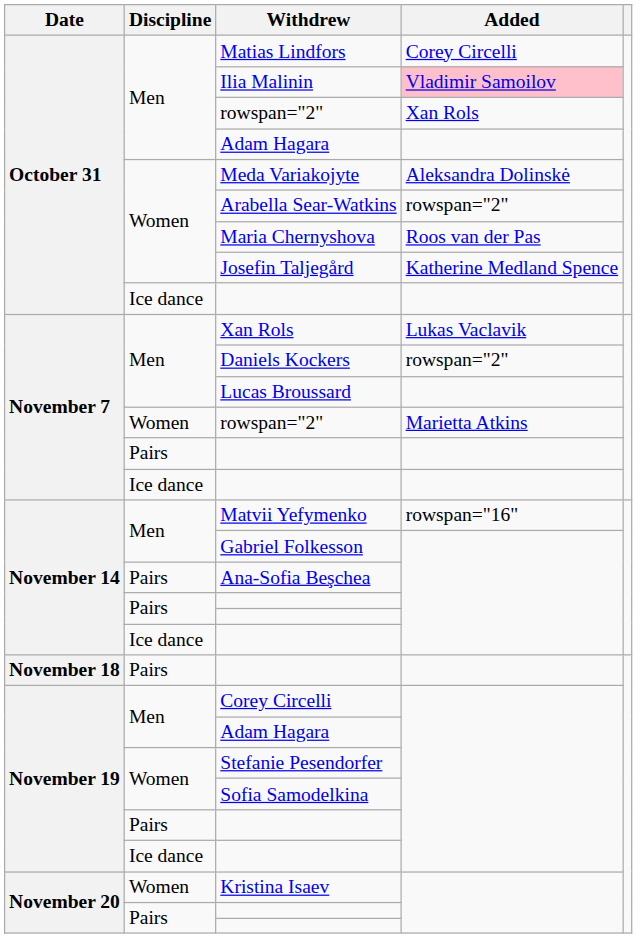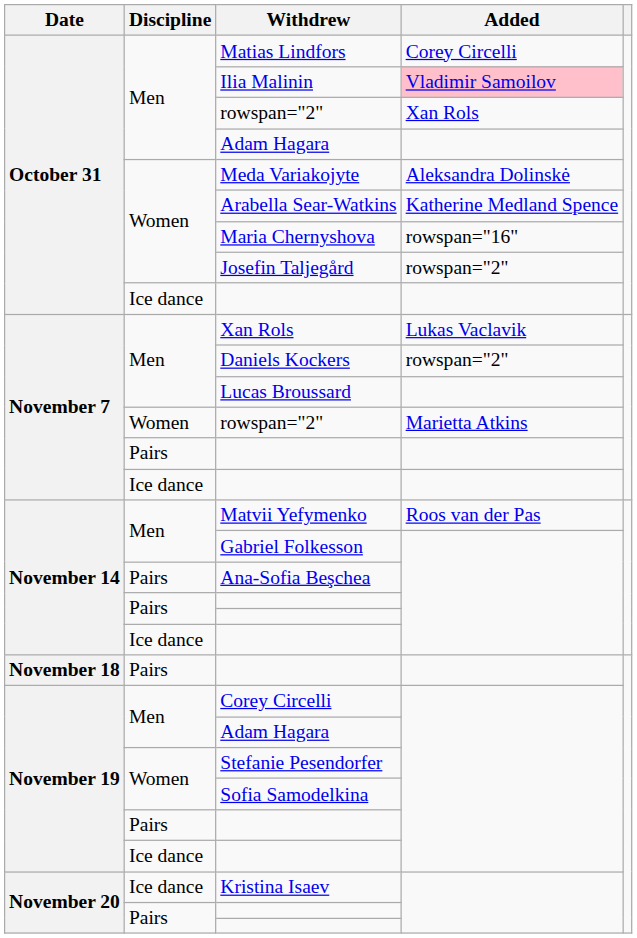(457, 205) rowspan="2" -> (512, 205) Katherine Medland Spence
(473, 236) Roos van der Pas -> (462, 236) rowspan="16"
(512, 267) Katherine Medland Spence -> (457, 267) rowspan="2"
(462, 515) rowspan="16" -> (473, 515) Roos van der Pas
(159, 886) Women -> (166, 886) Ice dance
